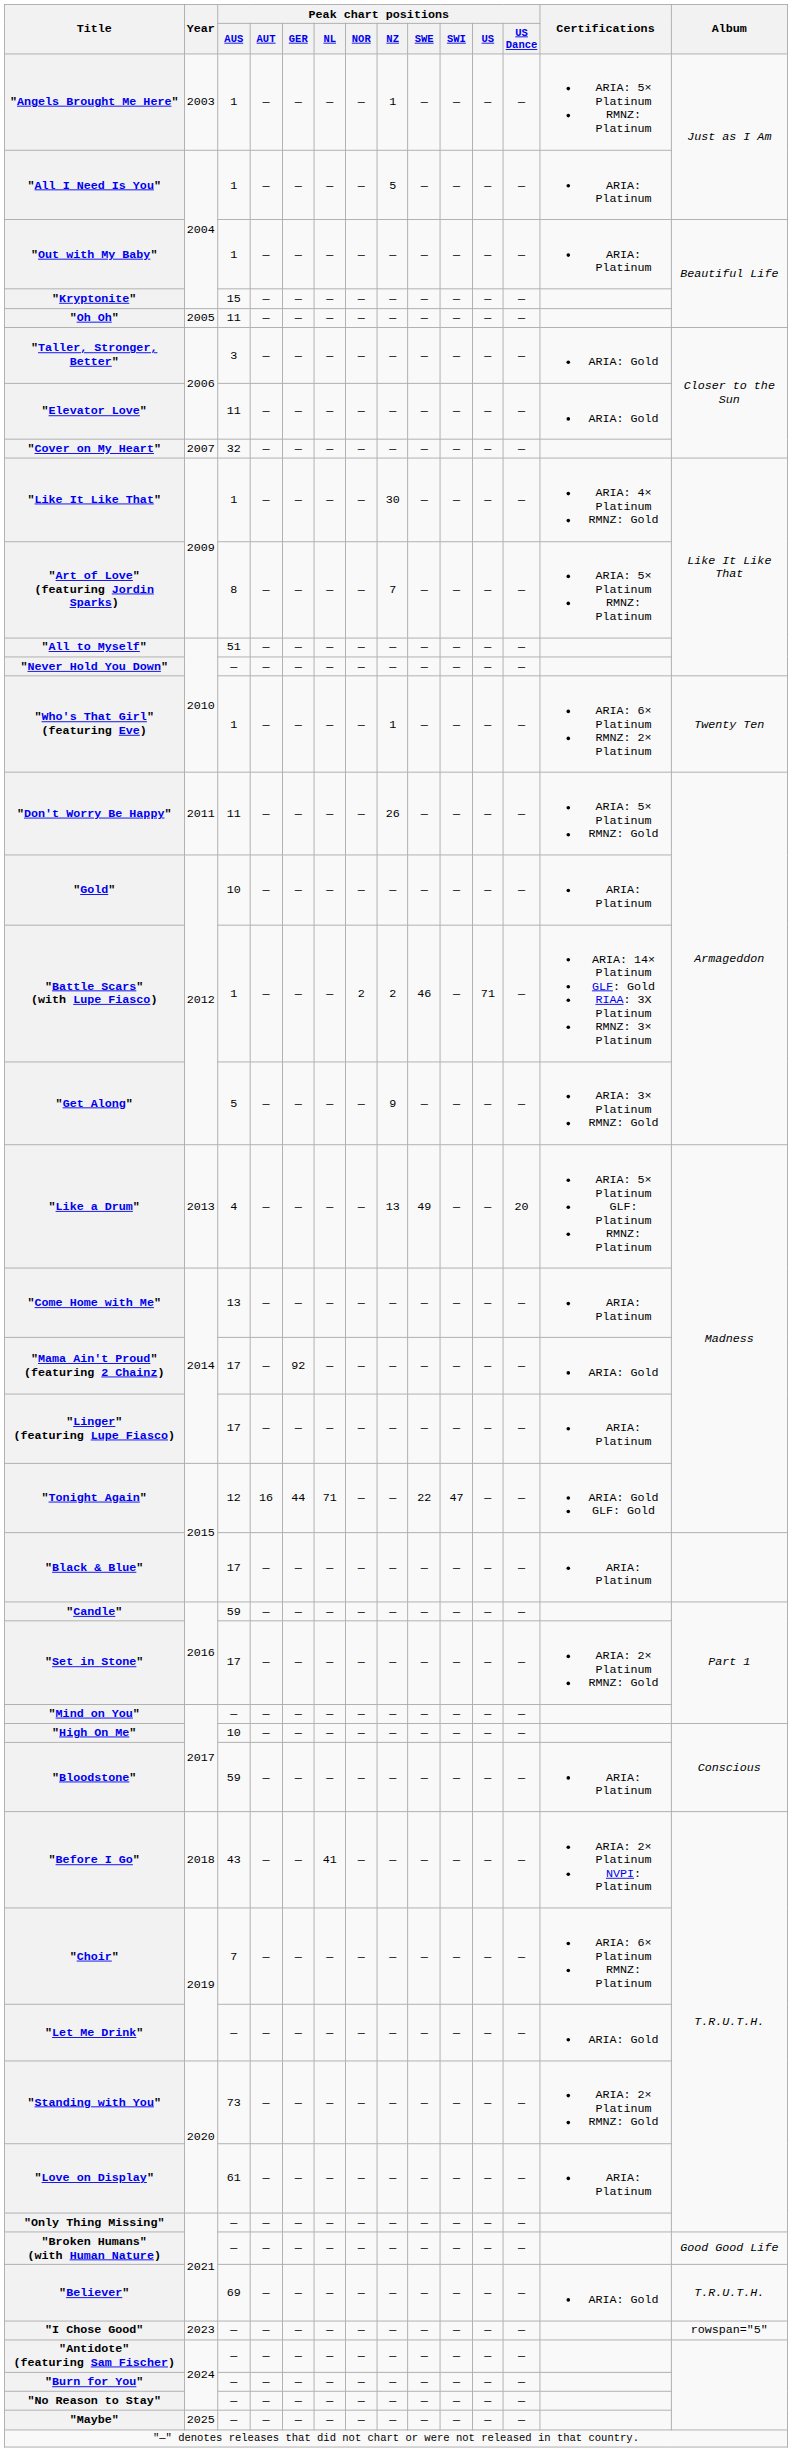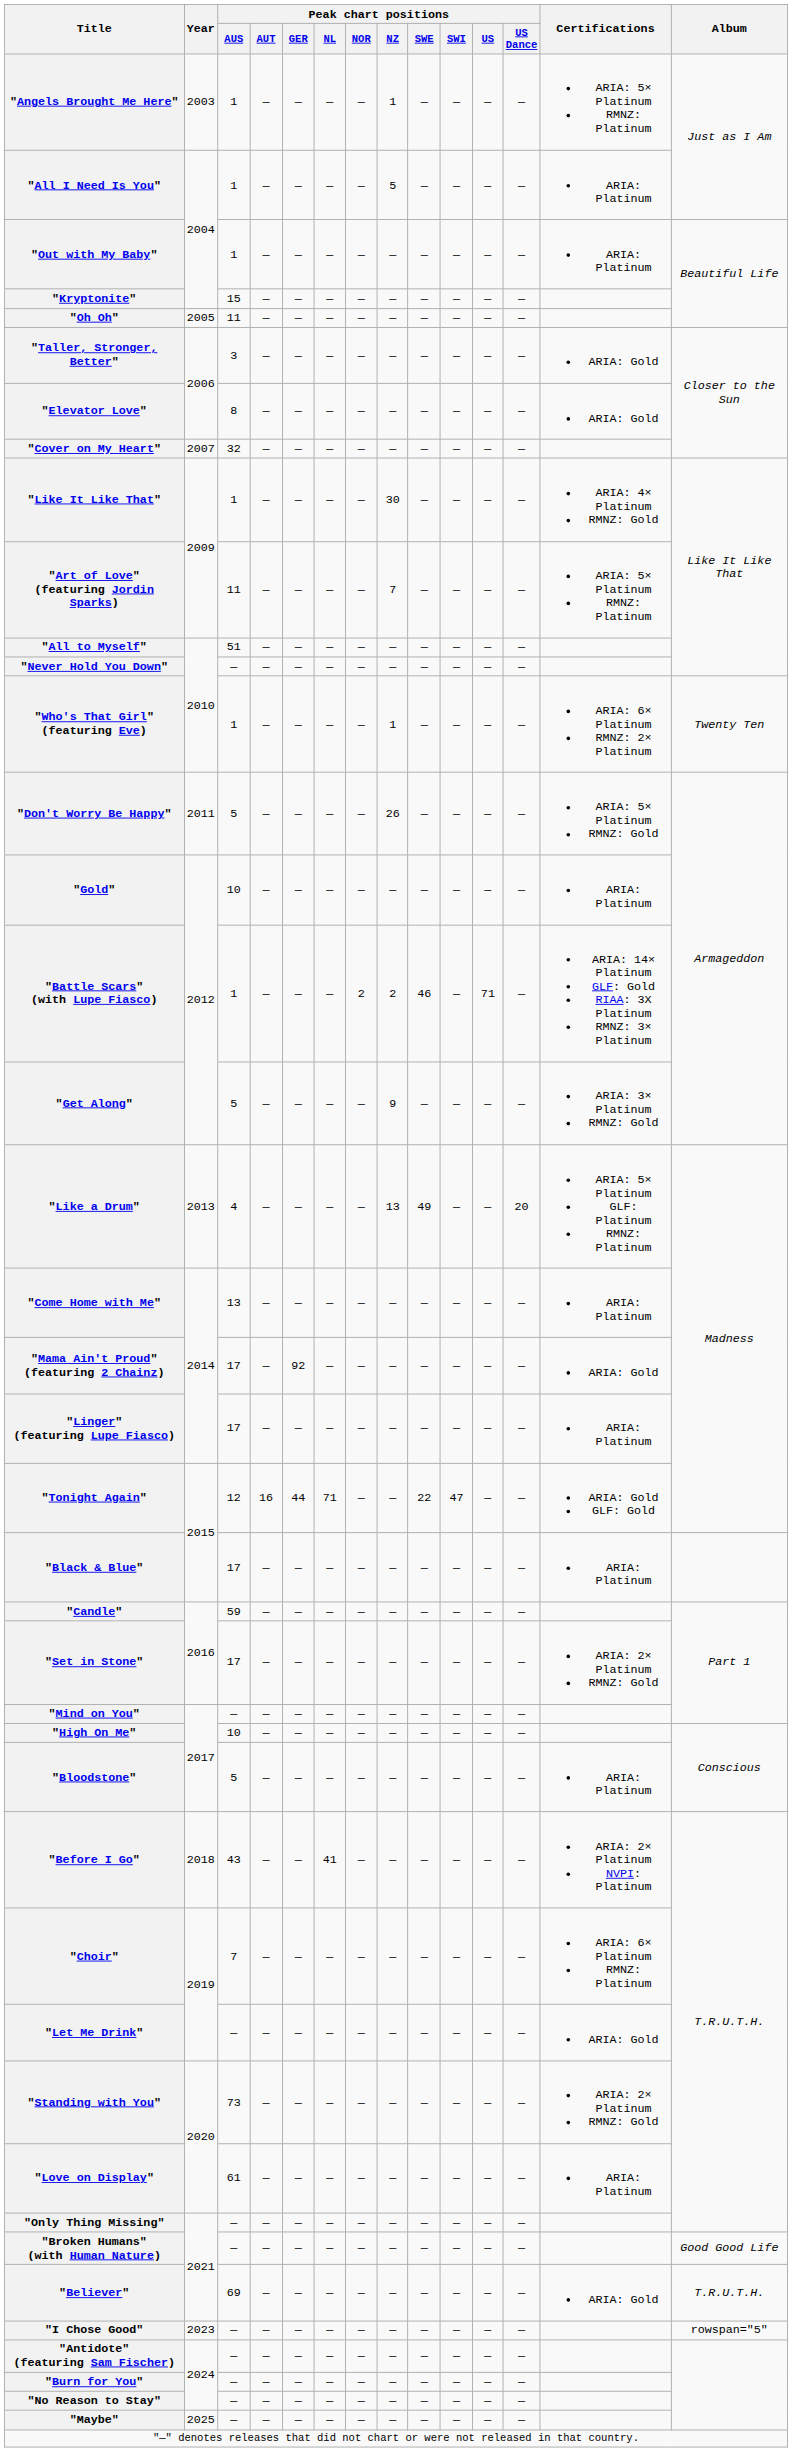(234, 411) 11 -> (234, 411) 8
(234, 590) 8 -> (234, 590) 11
(234, 814) 11 -> (234, 814) 5
(234, 1777) 59 -> (234, 1777) 5
